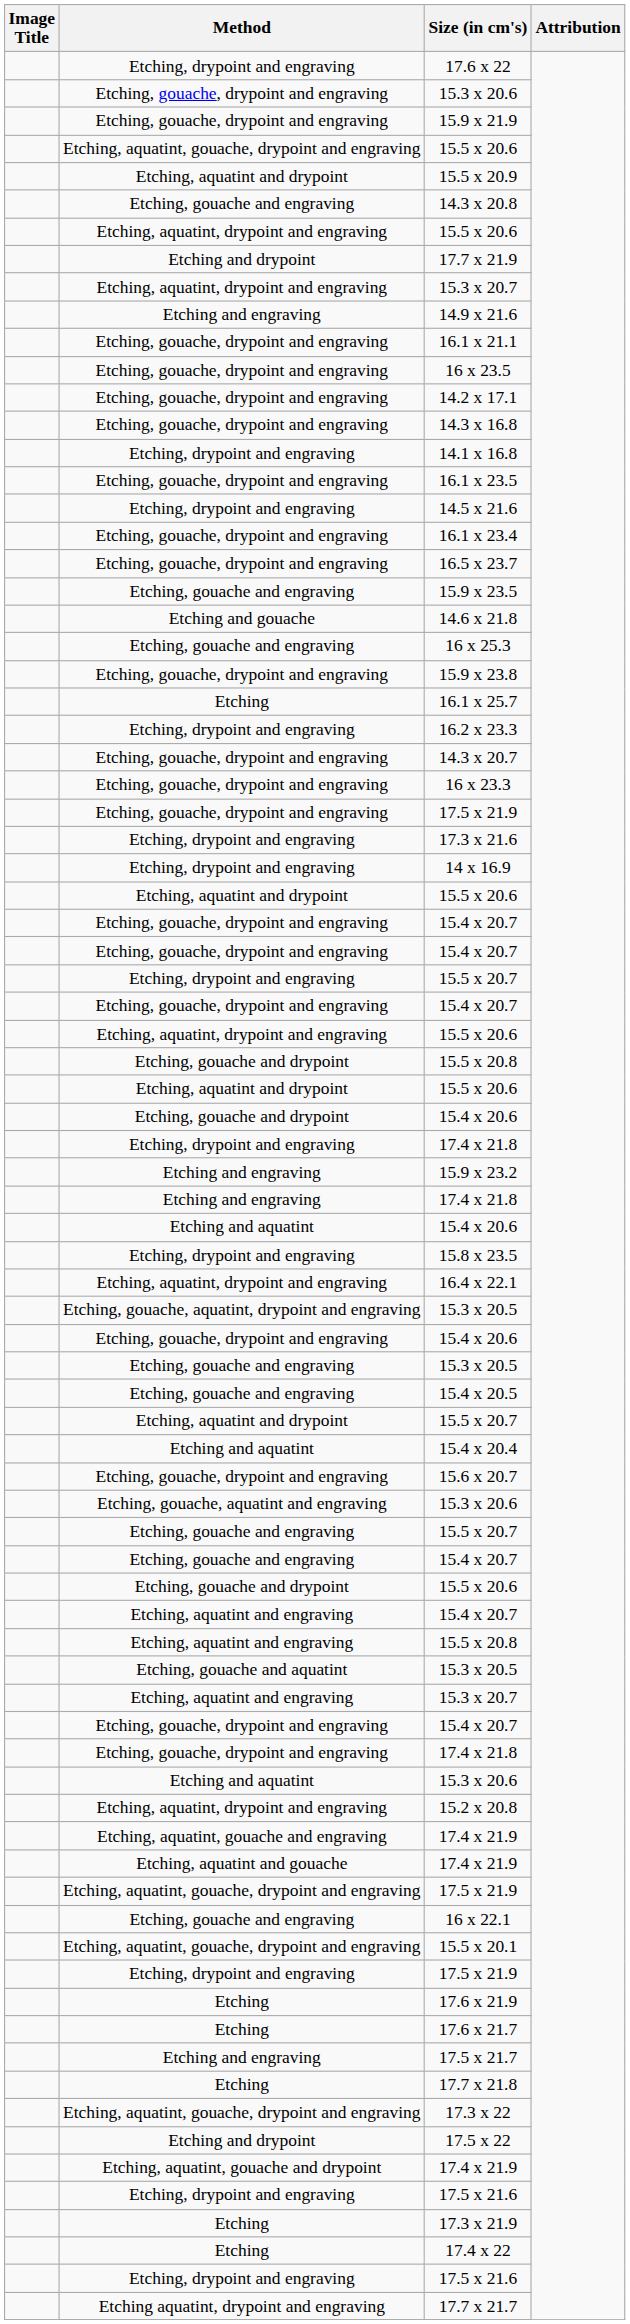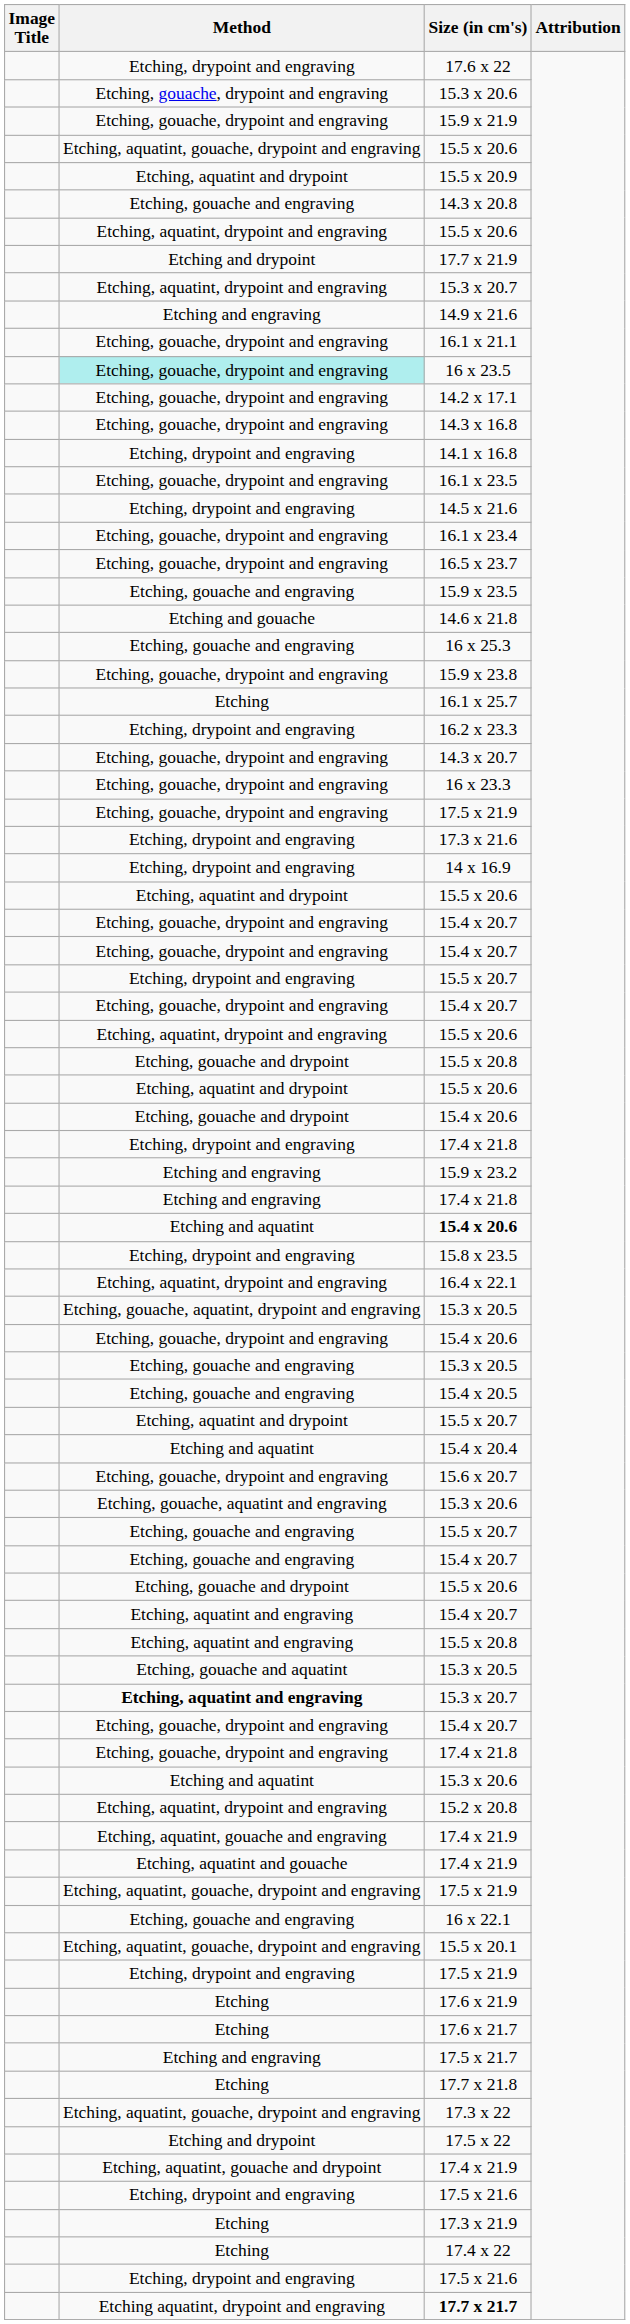(242, 369) no background -> (242, 369) paleturquoise background
(478, 1227) normal -> (478, 1227) bold
(242, 1697) normal -> (242, 1697) bold
(478, 2305) normal -> (478, 2305) bold
